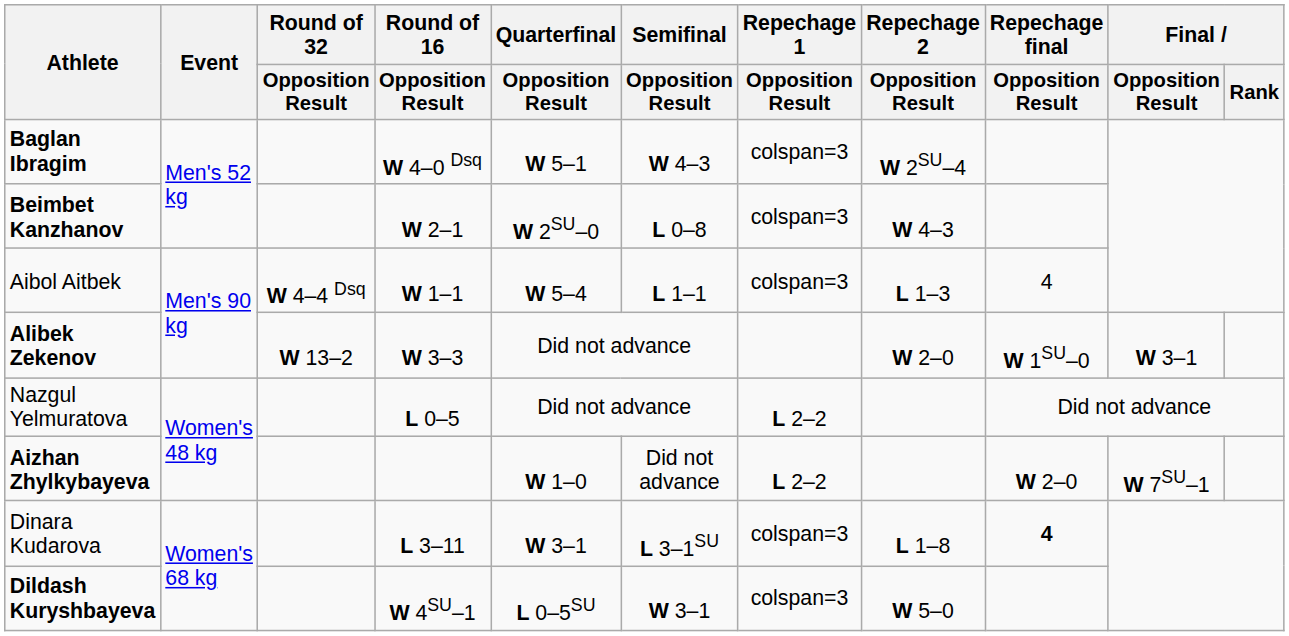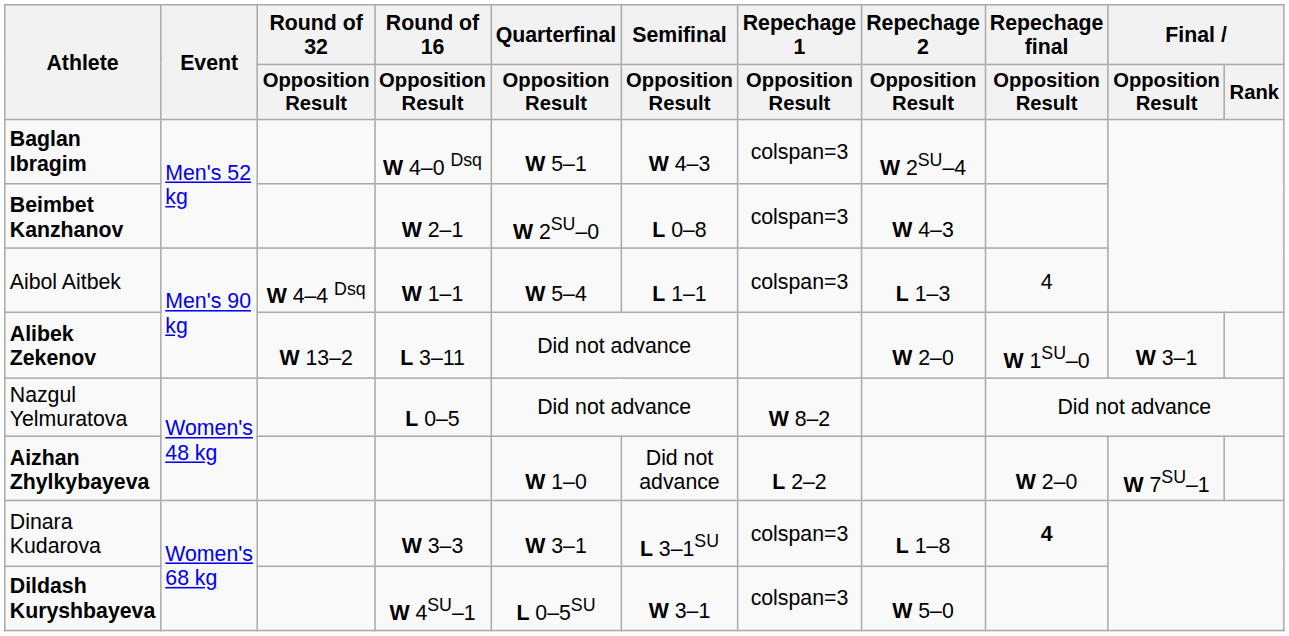(432, 357) W 3–3 -> (432, 357) L 3–11
(799, 419) L 2–2 -> (799, 419) W 8–2
(432, 546) L 3–11 -> (432, 546) W 3–3
